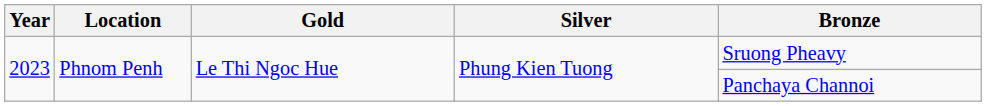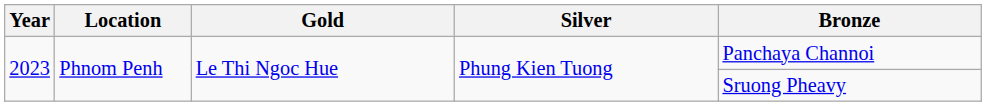(784, 52) Sruong Pheavy -> (798, 52) Panchaya Channoi
(798, 85) Panchaya Channoi -> (784, 85) Sruong Pheavy
